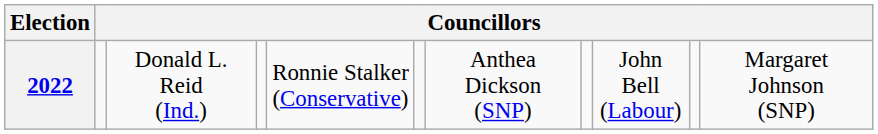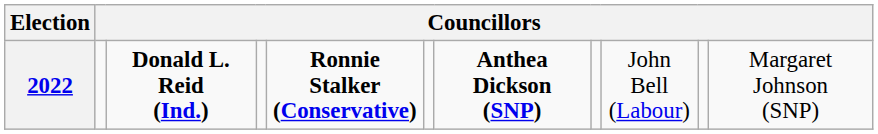(181, 84) normal -> (181, 84) bold
(340, 84) normal -> (345, 84) bold
(503, 84) normal -> (512, 84) bold
